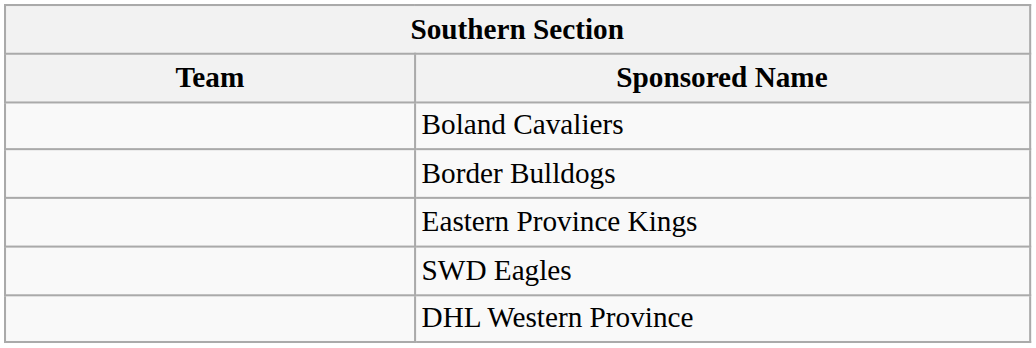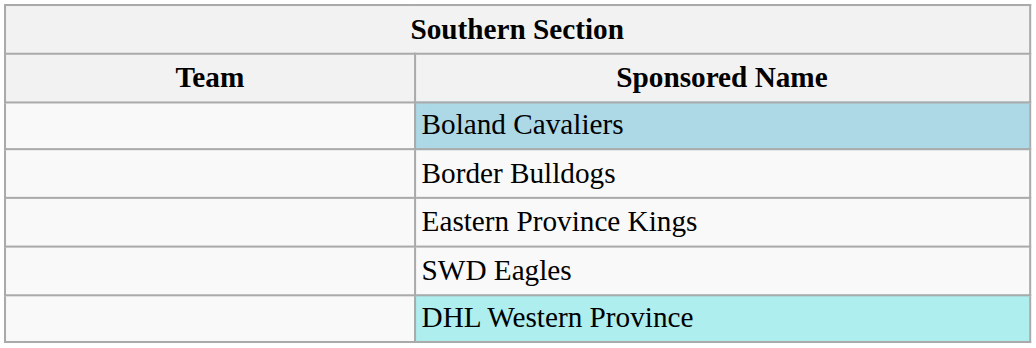(523, 125) no background -> (523, 125) lightblue background
(558, 318) no background -> (558, 318) paleturquoise background
